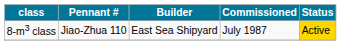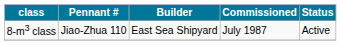(316, 30) gold background -> (316, 30) no background
